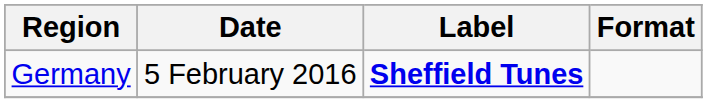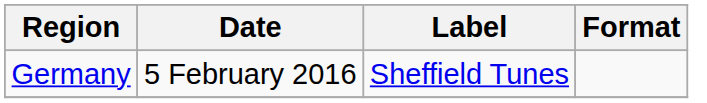(477, 73) bold -> (469, 73) normal
